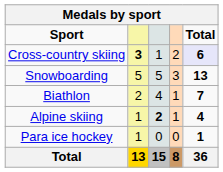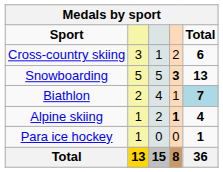(138, 55) bold -> (138, 55) normal
(200, 55) lavender background -> (200, 55) no background
(176, 76) normal -> (176, 76) bold
(200, 96) no background -> (200, 96) lightblue background
(159, 116) bold -> (159, 116) normal
(176, 116) normal -> (176, 116) bold
